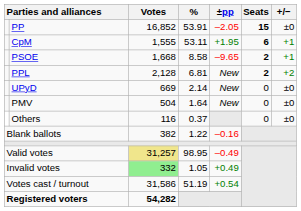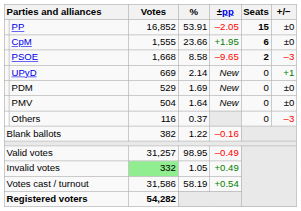(196, 42) 53.11 -> (195, 42) 23.66
(289, 42) +1 -> (289, 42) ±0
(289, 57) +1 -> (289, 57) –3
- row: (21, 73)
(289, 88) ±0 -> (289, 73) +1
+ row: (22, 88)
(289, 118) ±0 -> (289, 118) –3
(161, 153) khaki background -> (161, 153) no background
(195, 184) 51.19 -> (195, 184) 58.19
